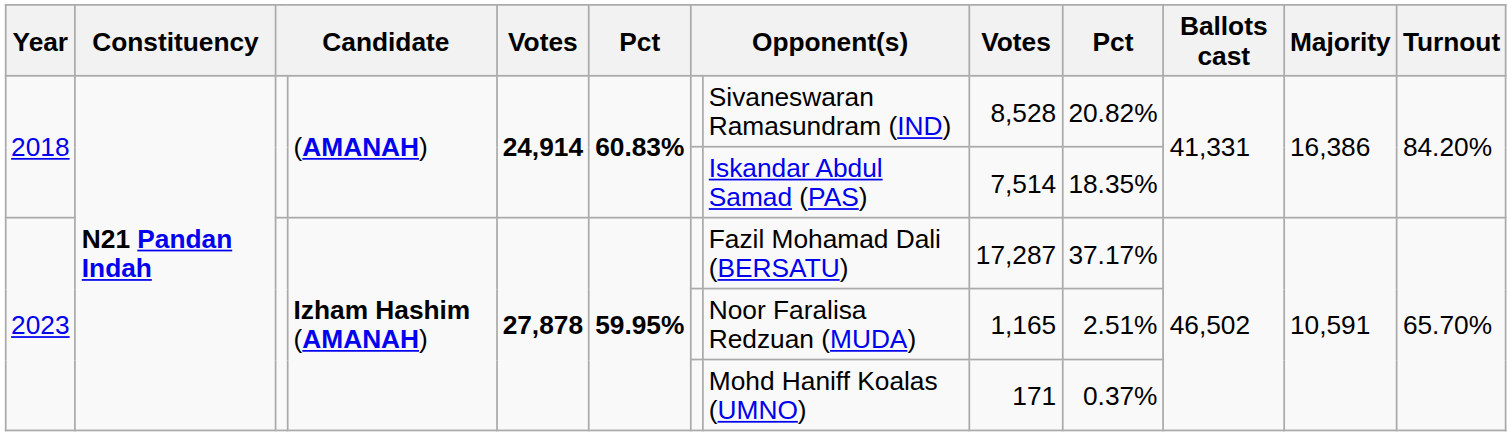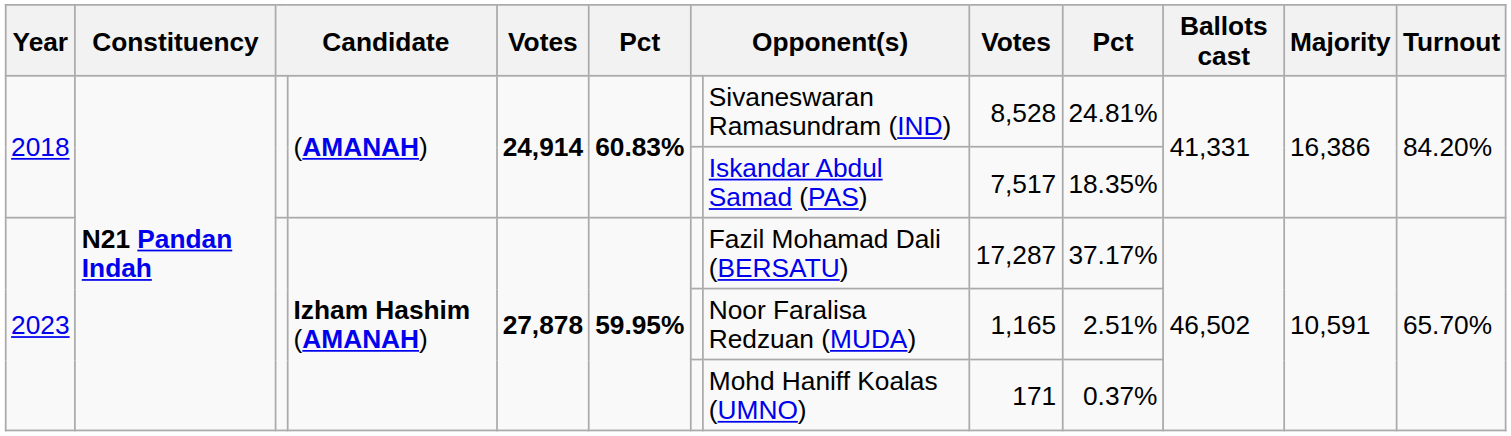(1113, 111) 20.82% -> (1113, 111) 24.81%
(1023, 182) 7,514 -> (1023, 182) 7,517
